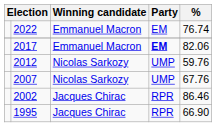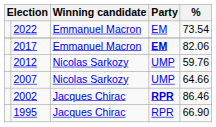(196, 29) 76.74 -> (196, 29) 73.54
(196, 79) 67.76 -> (196, 79) 64.66
(162, 96) normal -> (162, 96) bold
